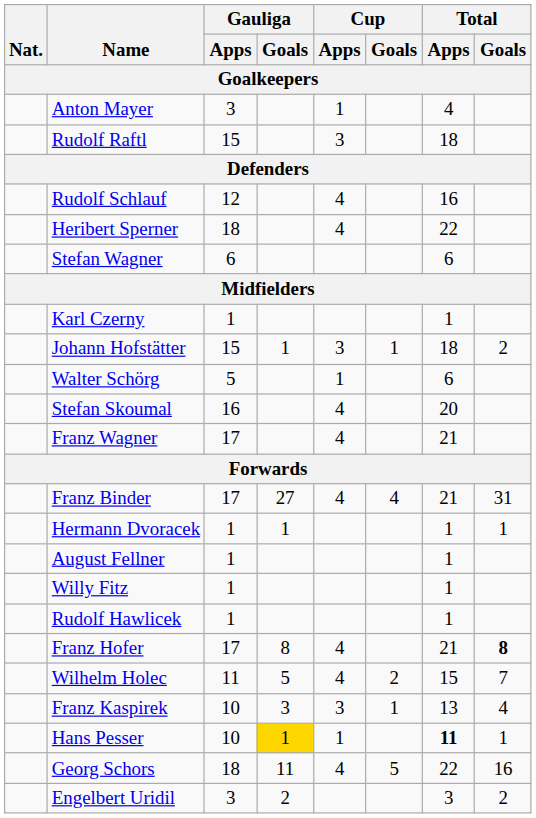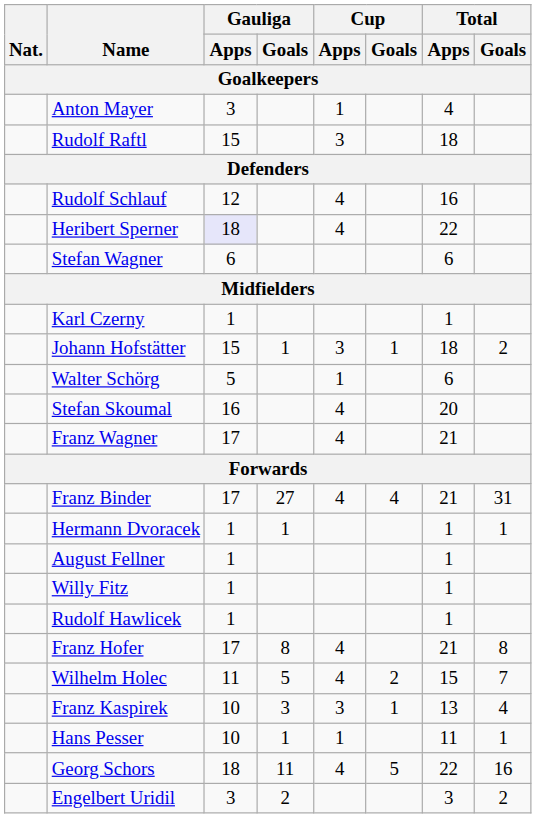(231, 229) no background -> (231, 229) lavender background
(503, 648) bold -> (503, 648) normal
(285, 738) gold background -> (285, 738) no background
(449, 738) bold -> (449, 738) normal
